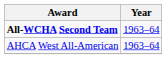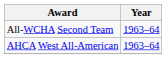(62, 29) bold -> (60, 29) normal
